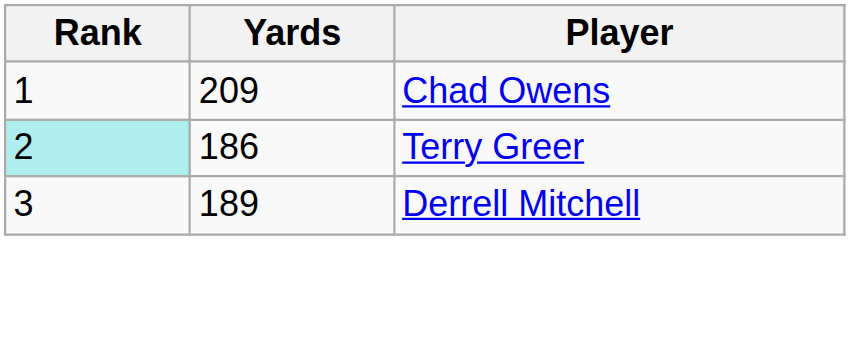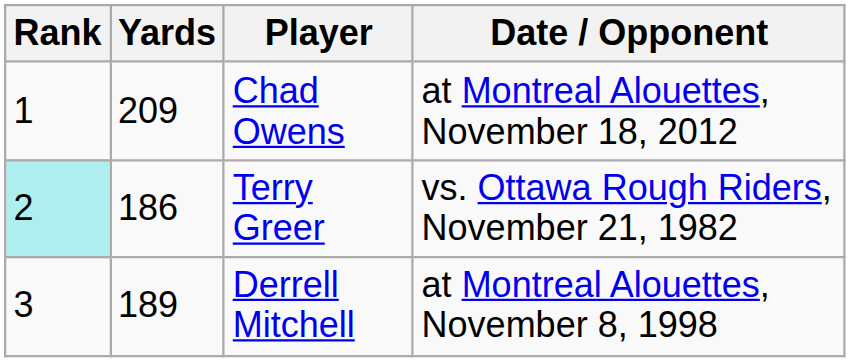+ column: (629, 33)
